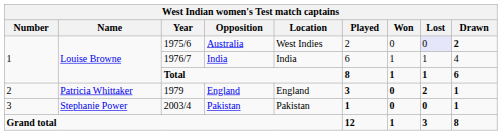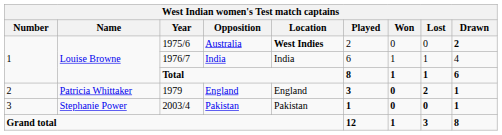(299, 43) normal -> (299, 43) bold
(425, 43) lavender background -> (425, 43) no background
